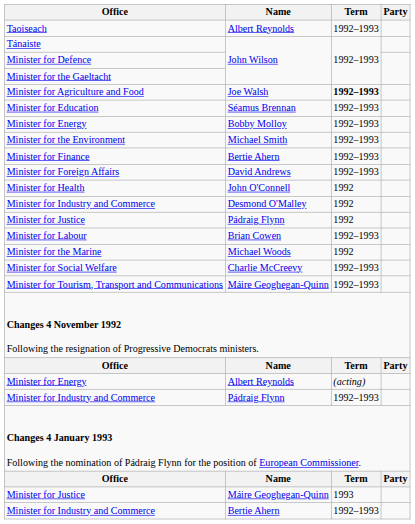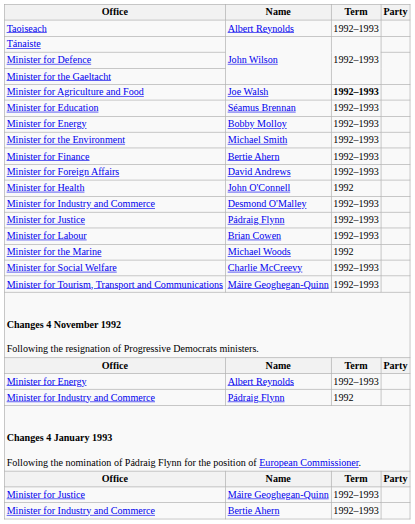(343, 204) 1992 -> (356, 204) 1992–1993
(343, 220) 1992 -> (356, 220) 1992–1993
(349, 381) (acting) -> (356, 381) 1992–1993
(356, 397) 1992–1993 -> (343, 397) 1992
(343, 495) 1993 -> (356, 495) 1992–1993
